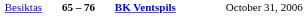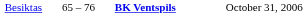(78, 8) bold -> (78, 8) normal
